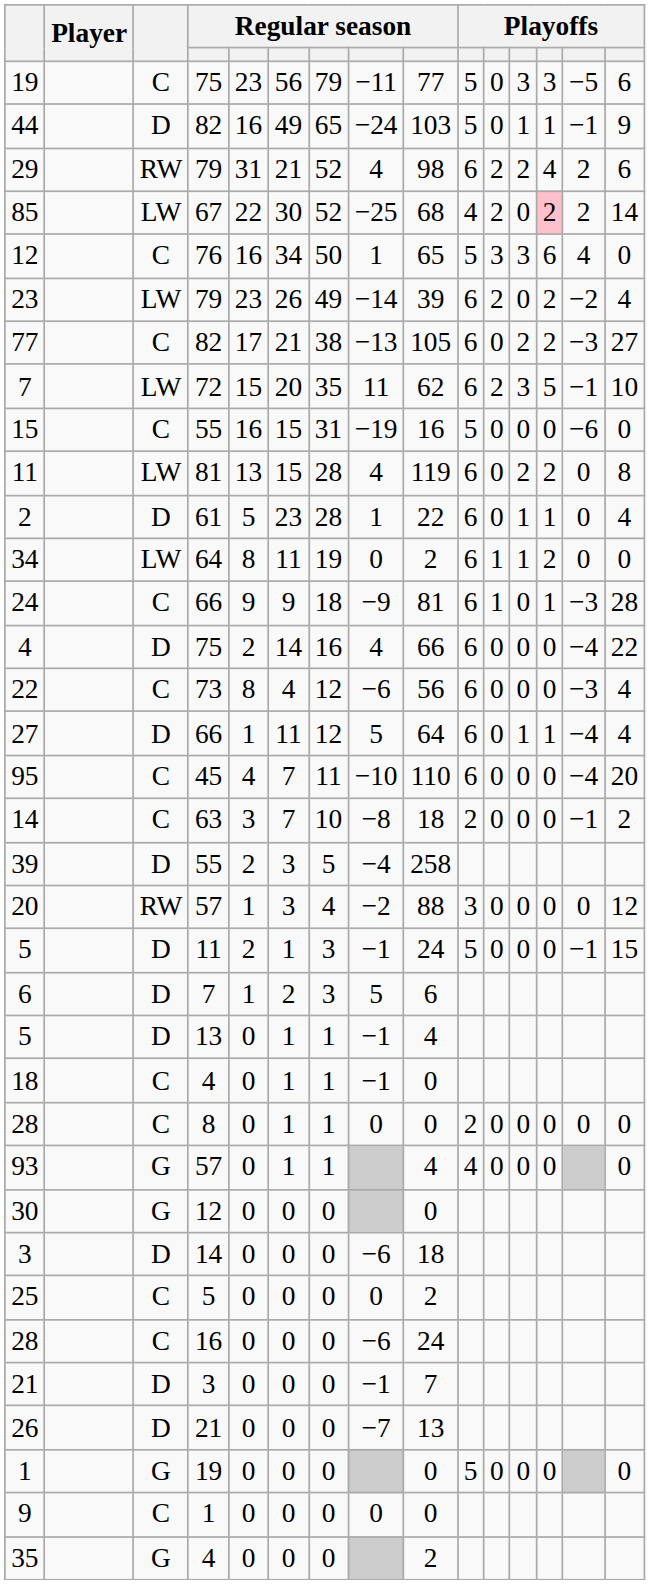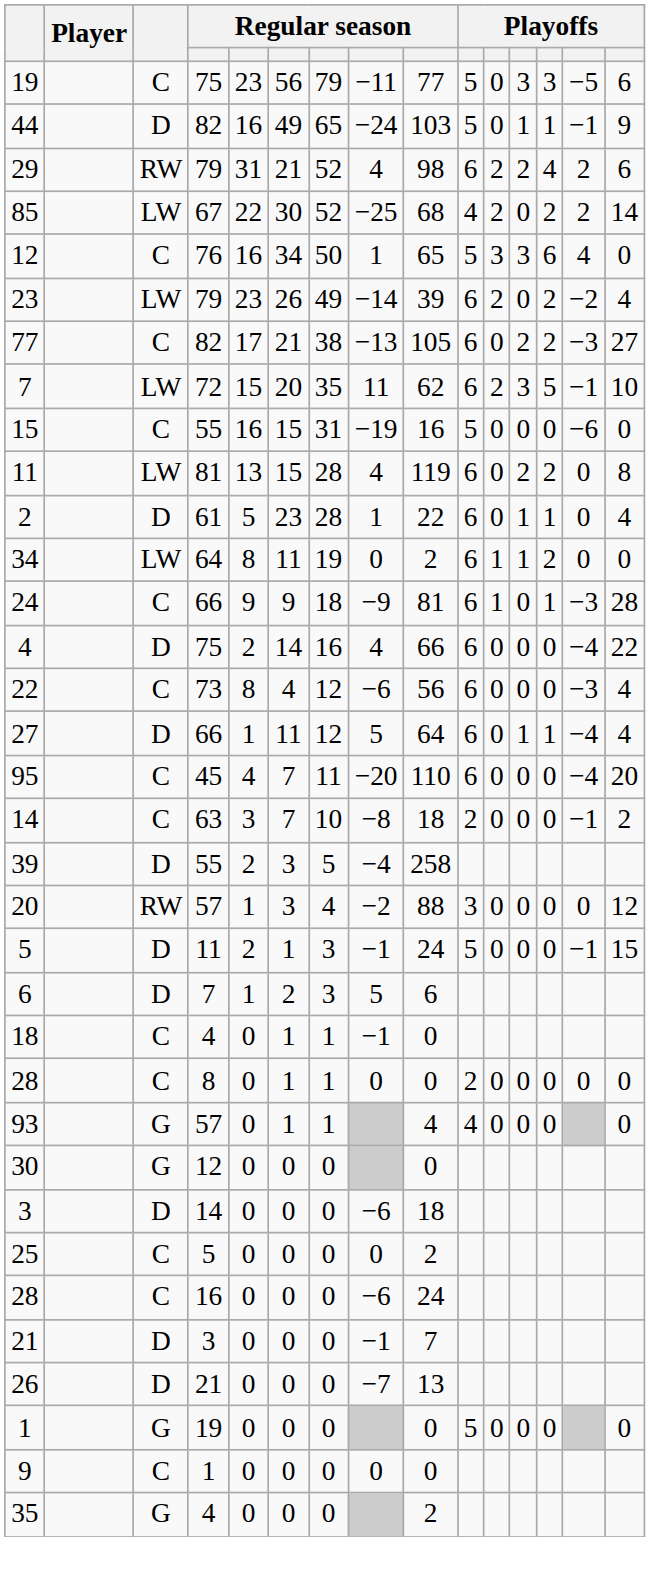(550, 212) pink background -> (550, 212) no background
(376, 776) −10 -> (376, 776) −20
- row: (25, 1036)
